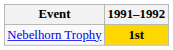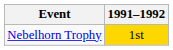(136, 34) bold -> (136, 34) normal
